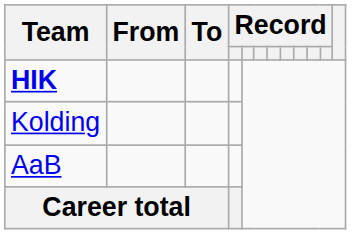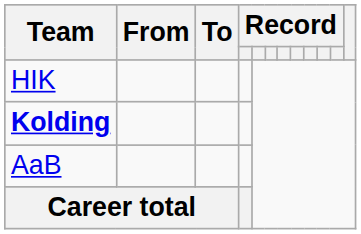(34, 80) bold -> (33, 80) normal
(56, 122) normal -> (61, 122) bold
